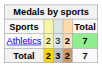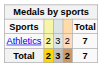(67, 41) bold -> (67, 41) normal
(85, 41) lightgreen background -> (85, 41) no background
